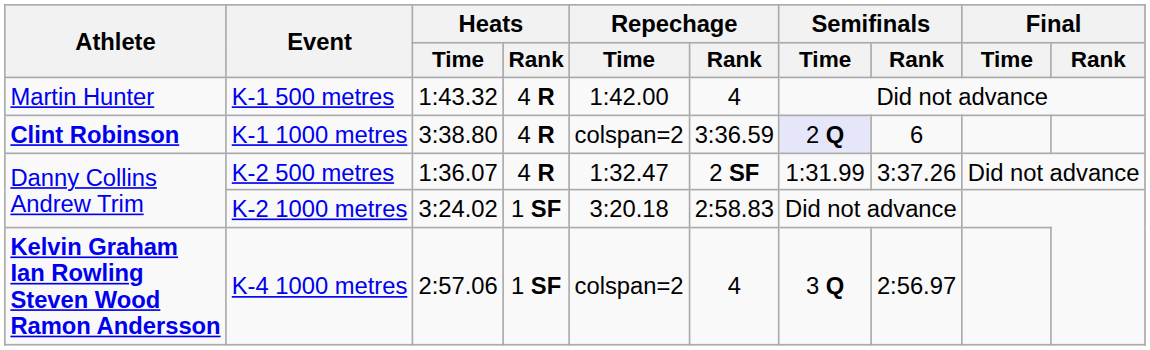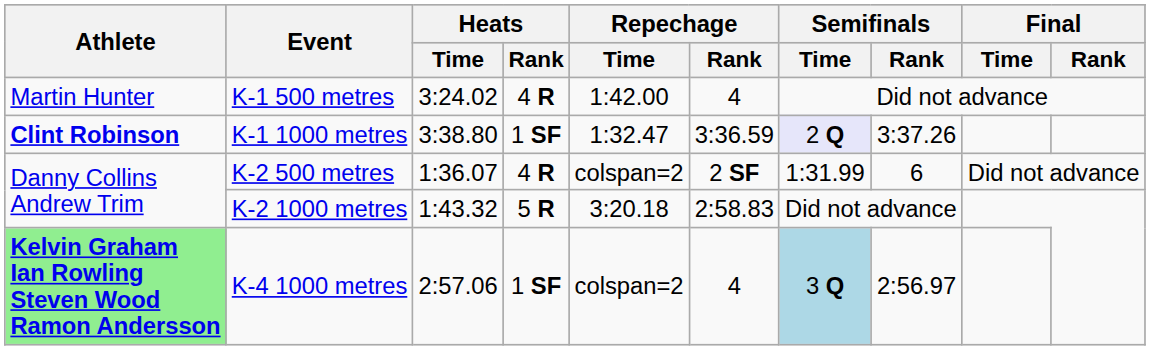(458, 97) 1:43.32 -> (458, 97) 3:24.02
(536, 134) 4 R -> (536, 134) 1 SF
(629, 134) colspan=2 -> (629, 134) 1:32.47
(917, 134) 6 -> (917, 134) 3:37.26
(629, 172) 1:32.47 -> (629, 172) colspan=2
(917, 172) 3:37.26 -> (917, 172) 6
(458, 210) 3:24.02 -> (458, 210) 1:43.32
(536, 210) 1 SF -> (536, 210) 5 R
(116, 287) no background -> (116, 287) lightgreen background
(825, 287) no background -> (825, 287) lightblue background
